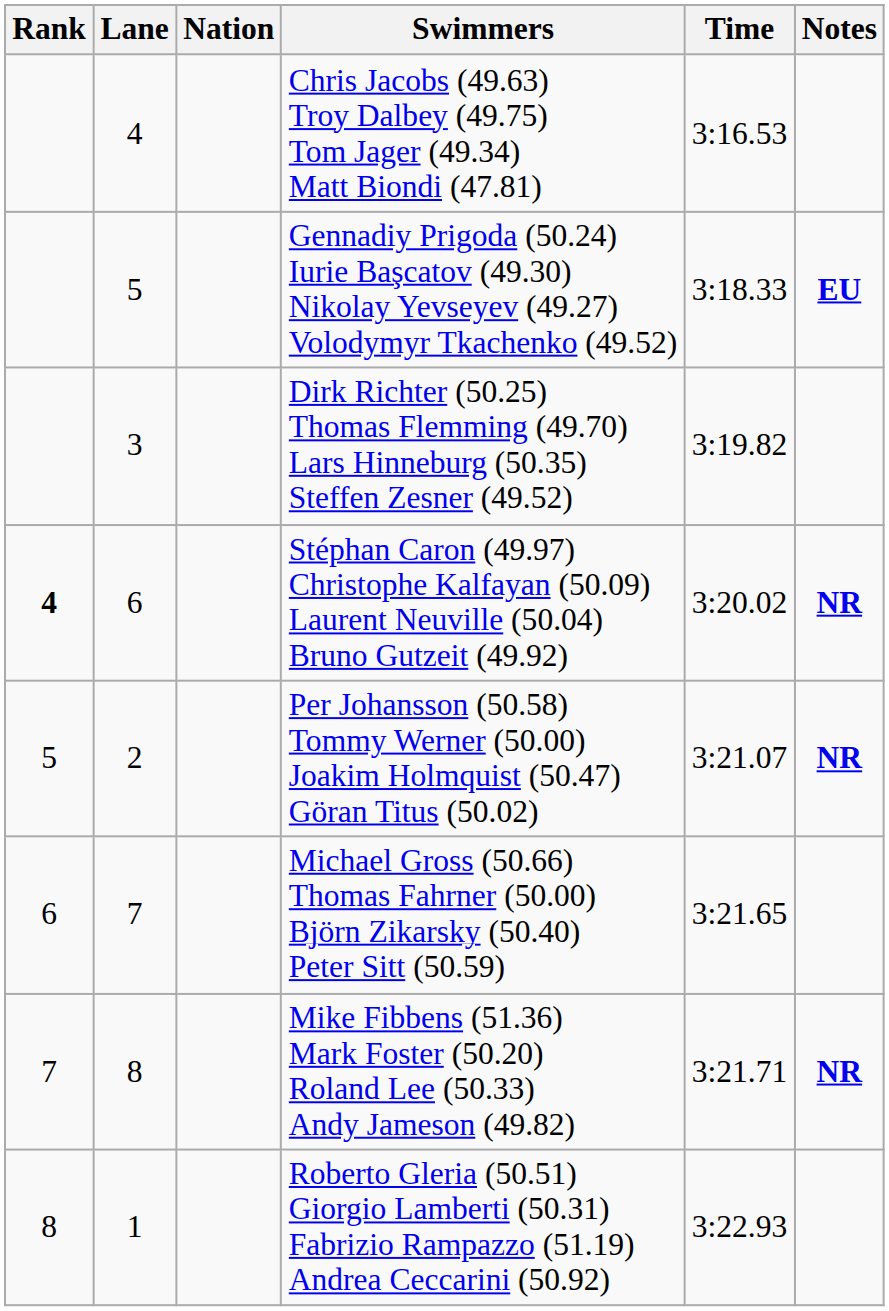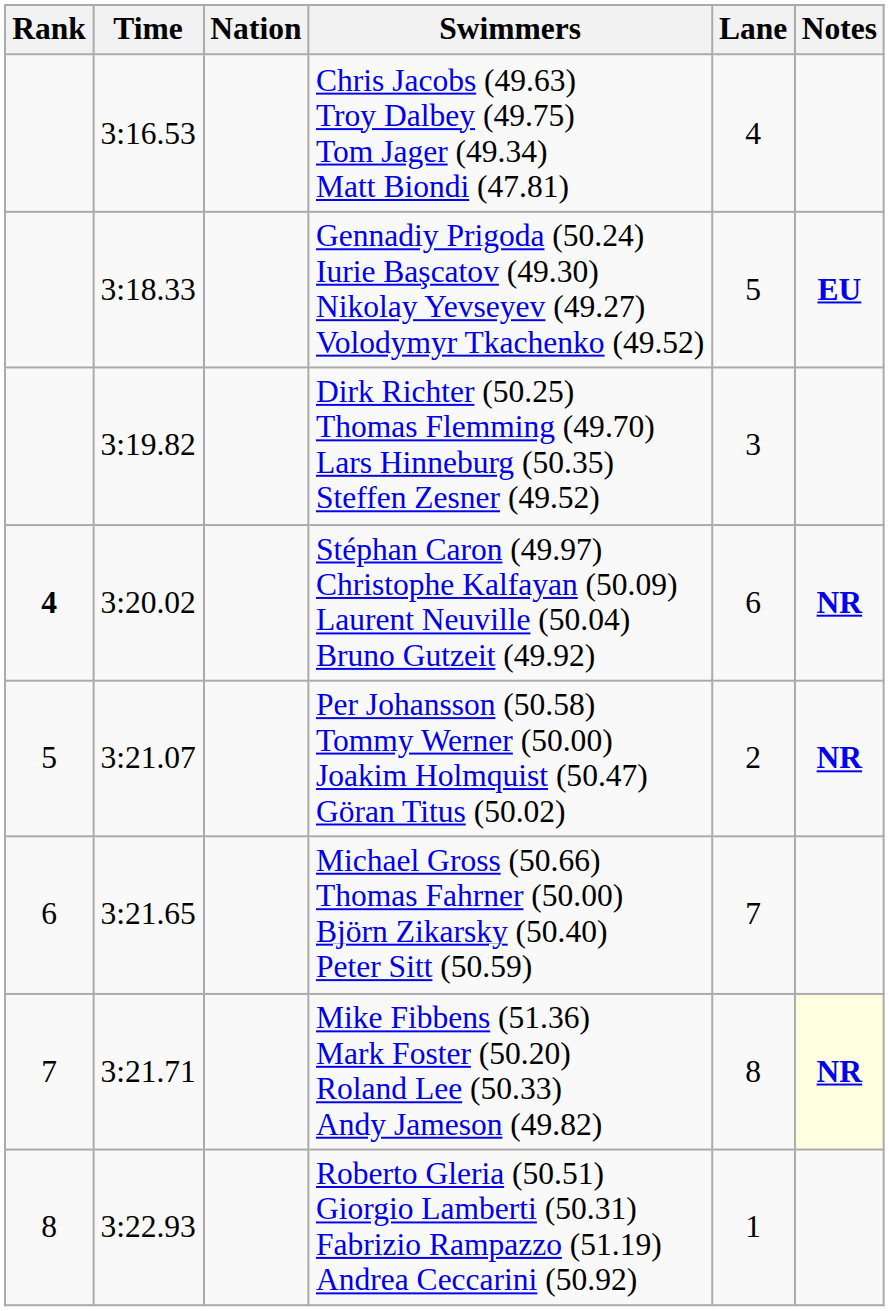columns swapped: (135, 29) <-> (739, 29)
(839, 1070) no background -> (839, 1070) lightyellow background
